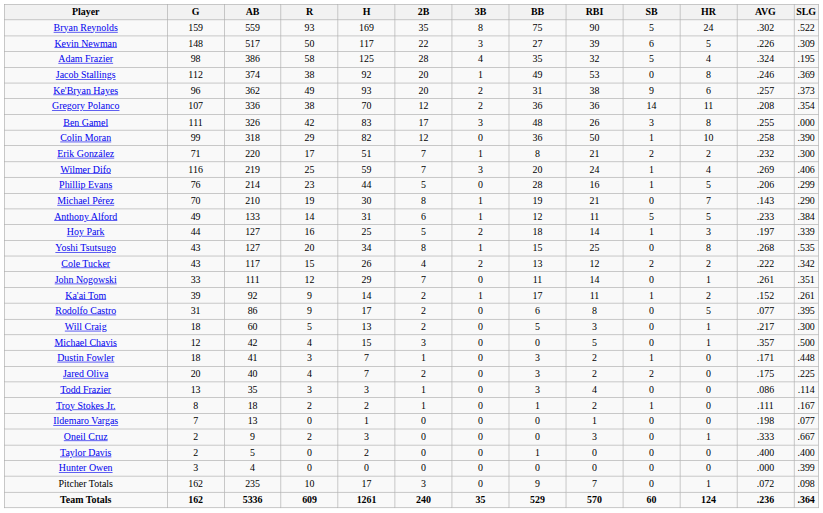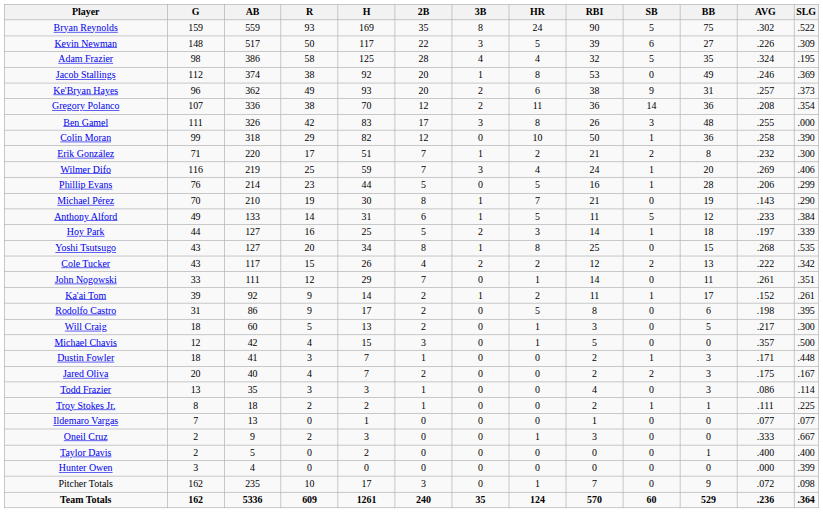columns swapped: (708, 12) <-> (538, 12)
(765, 311) .077 -> (765, 311) .198
(806, 374) .225 -> (806, 374) .167
(806, 405) .167 -> (806, 405) .225
(765, 421) .198 -> (765, 421) .077
